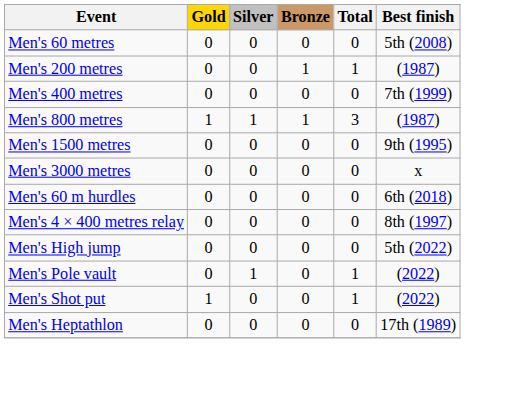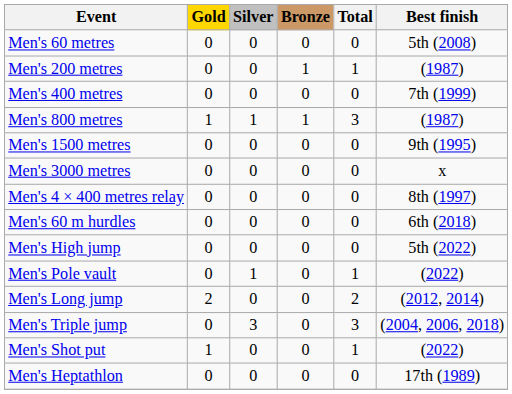rows swapped: (72, 196) <-> (96, 222)
+ row: (65, 299)
+ row: (68, 324)
